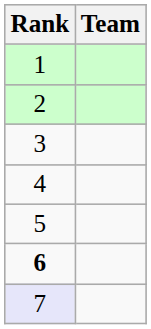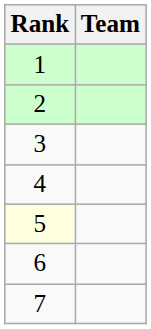(40, 223) no background -> (40, 223) lightyellow background
(40, 263) bold -> (40, 263) normal
(40, 303) lavender background -> (40, 303) no background
